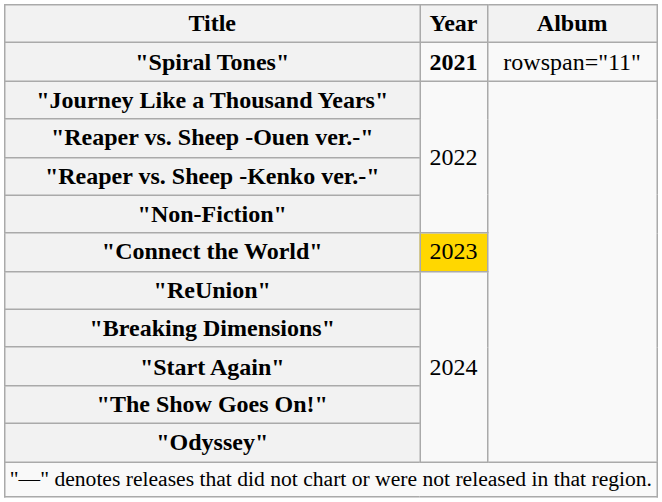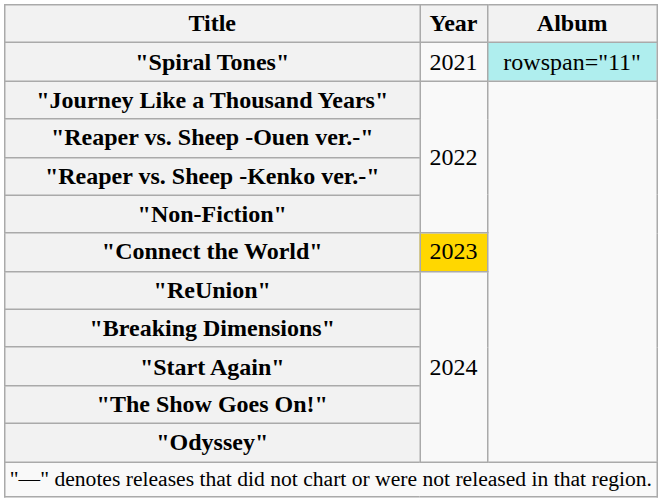(453, 61) bold -> (453, 61) normal
(572, 61) no background -> (572, 61) paleturquoise background
